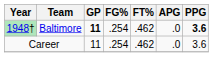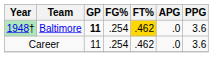(144, 28) no background -> (144, 28) gold background
(199, 28) bold -> (199, 28) normal
